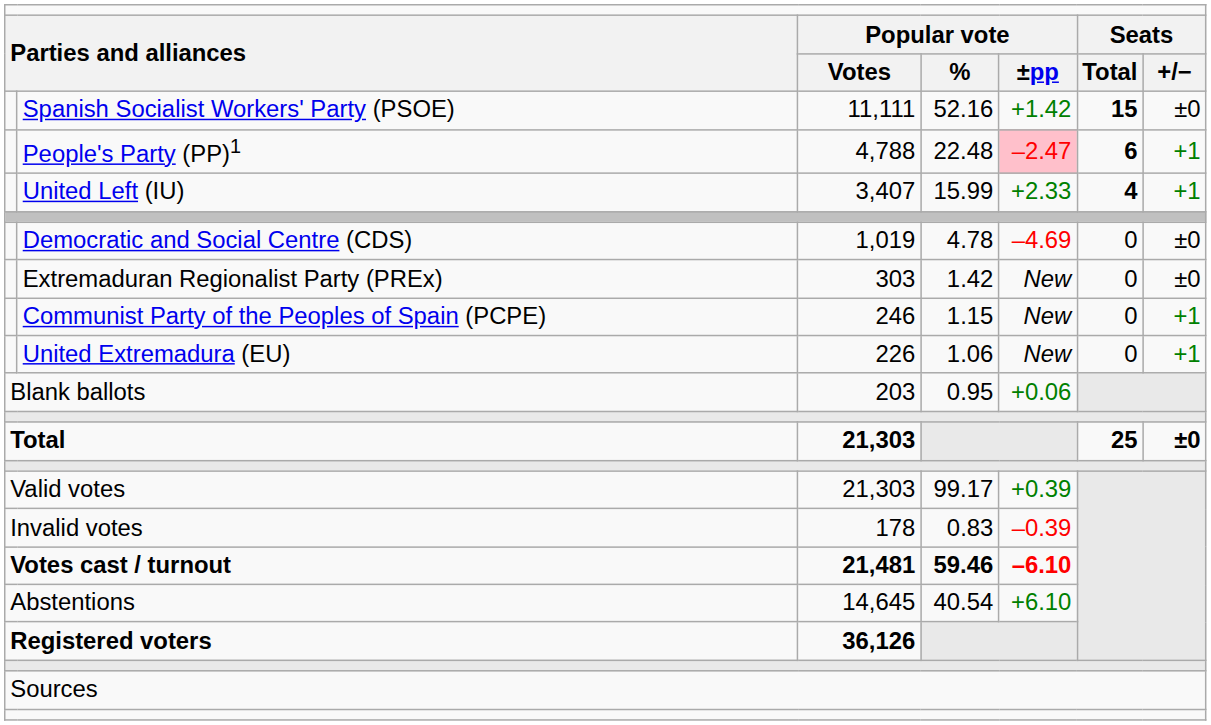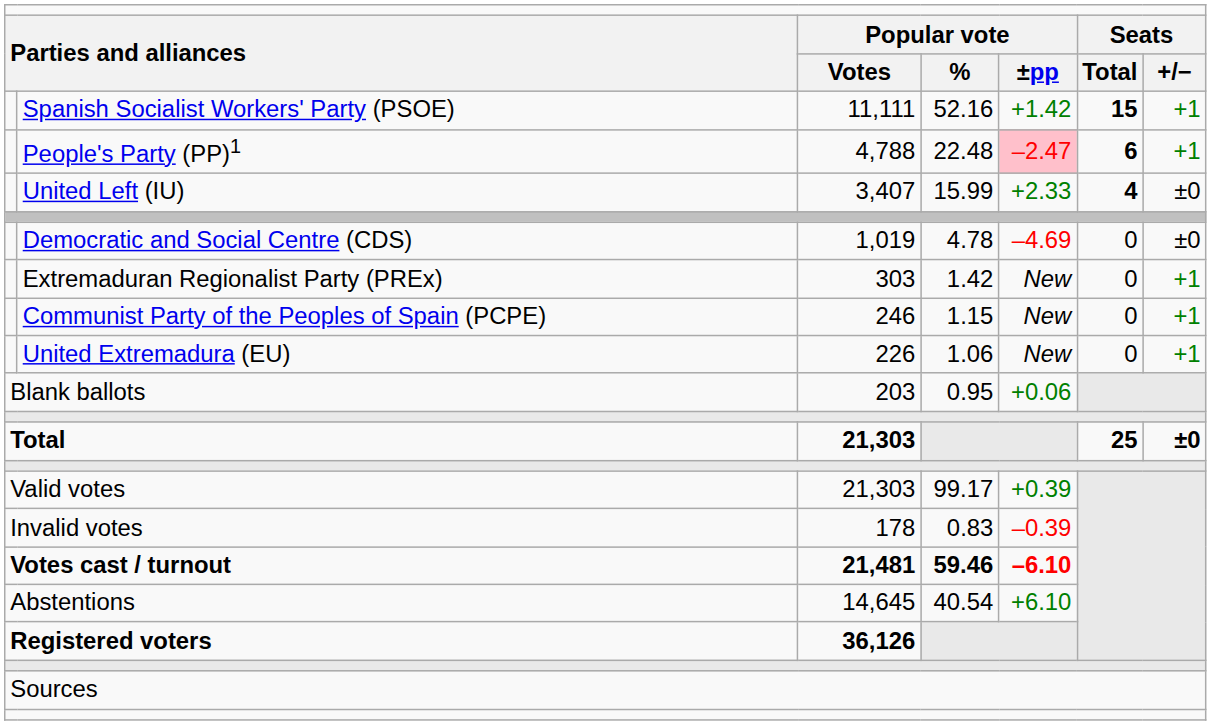(1187, 110) ±0 -> (1187, 110) +1
(1187, 192) +1 -> (1187, 192) ±0
(1187, 278) ±0 -> (1187, 278) +1
